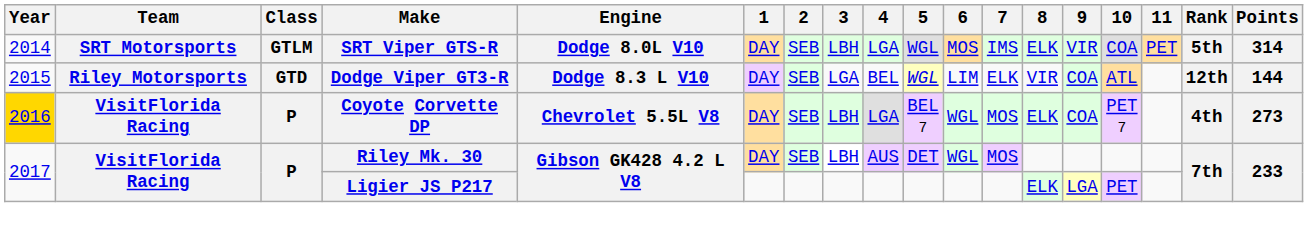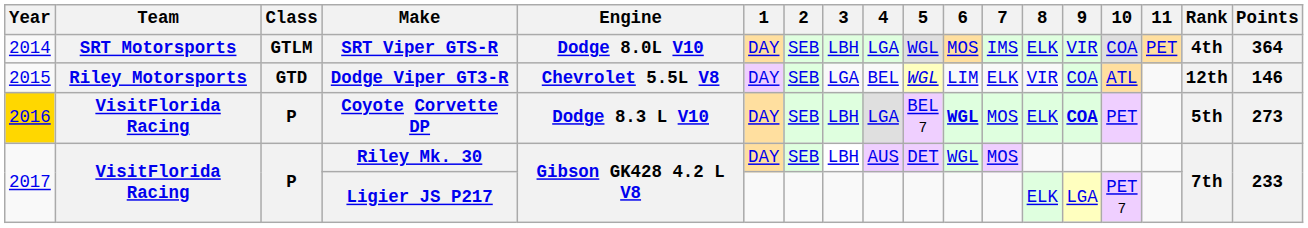(1207, 48) 5th -> (1207, 48) 4th
(1267, 48) 314 -> (1267, 48) 364
(631, 78) Dodge 8.3 L V10 -> (631, 78) Chevrolet 5.5L V8
(1267, 78) 144 -> (1267, 78) 146
(631, 117) Chevrolet 5.5L V8 -> (631, 117) Dodge 8.3 L V10
(963, 117) normal -> (963, 117) bold
(1082, 117) normal -> (1082, 117) bold
(1122, 117) PET 7 -> (1122, 117) PET
(1207, 117) 4th -> (1207, 117) 5th
(1122, 186) PET -> (1122, 196) PET 7
